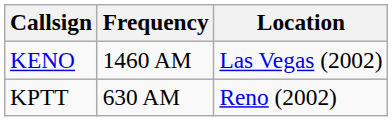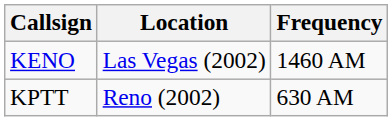columns swapped: (156, 23) <-> (301, 23)
